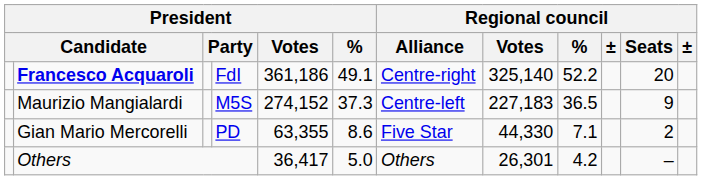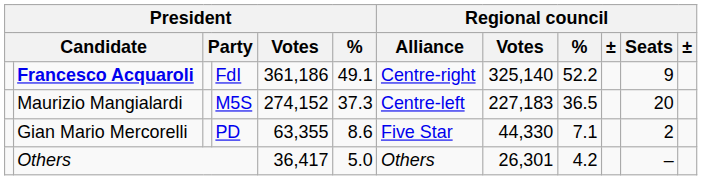(664, 75) 20 -> (669, 75) 9
(669, 103) 9 -> (664, 103) 20
